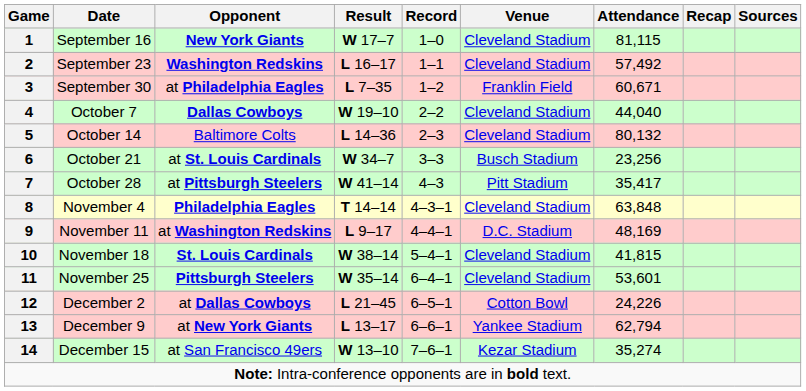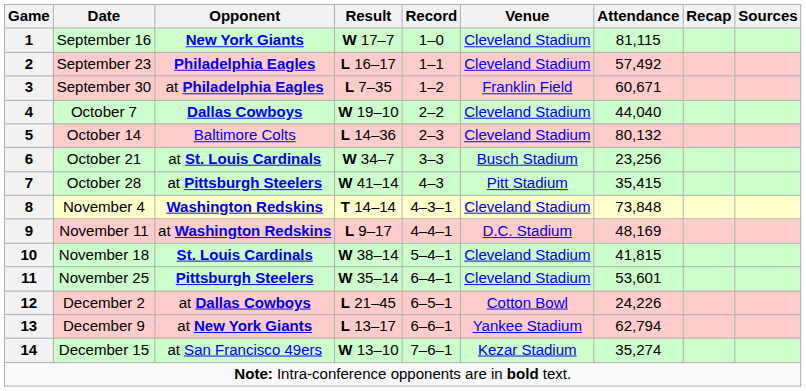(245, 64) Washington Redskins -> (245, 64) Philadelphia Eagles
(638, 183) 35,417 -> (638, 183) 35,415
(245, 207) Philadelphia Eagles -> (245, 207) Washington Redskins
(638, 207) 63,848 -> (638, 207) 73,848
